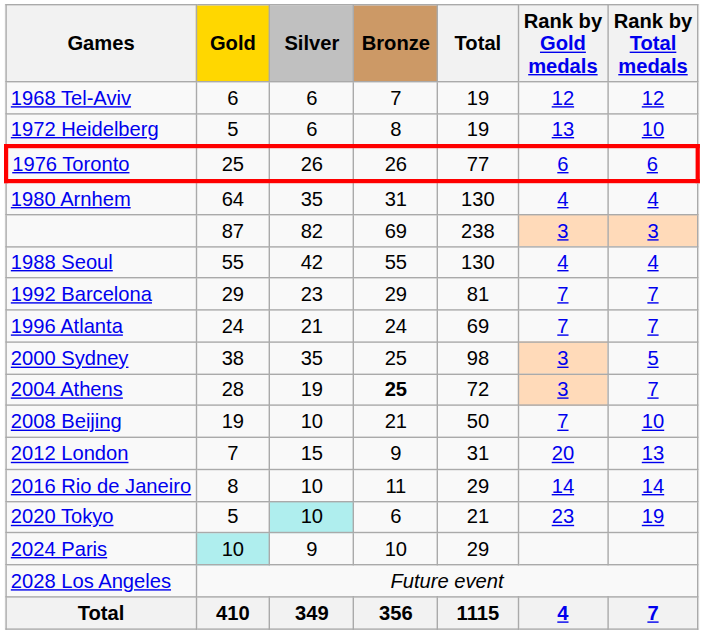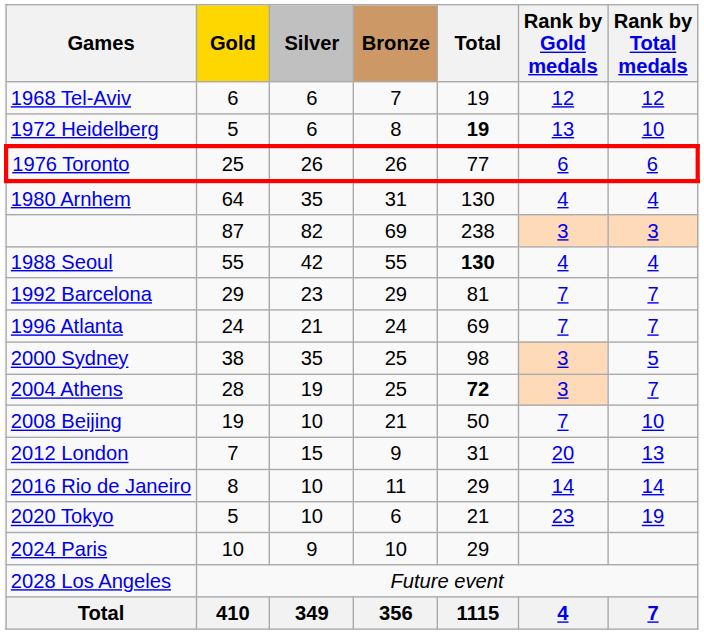(478, 130) normal -> (478, 130) bold
(478, 263) normal -> (478, 263) bold
(396, 390) bold -> (396, 390) normal
(478, 390) normal -> (478, 390) bold
(312, 517) paleturquoise background -> (312, 517) no background
(233, 549) paleturquoise background -> (233, 549) no background
